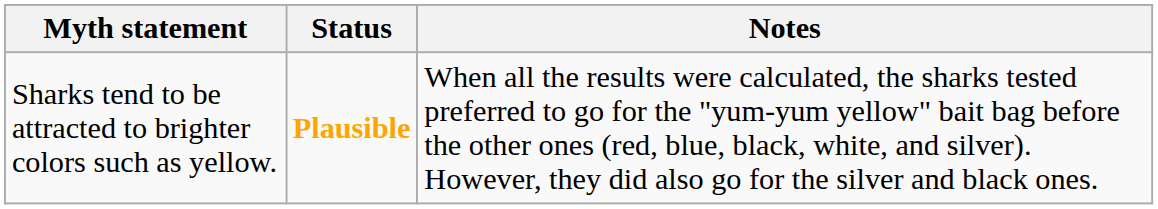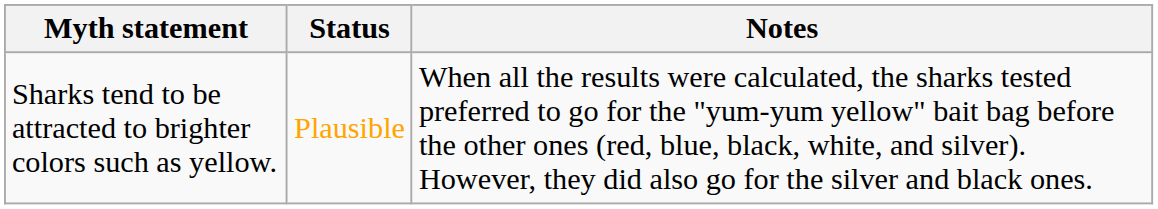(352, 127) bold -> (350, 127) normal
